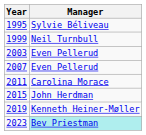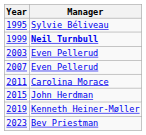(65, 39) normal -> (65, 39) bold
(65, 123) paleturquoise background -> (65, 123) no background
